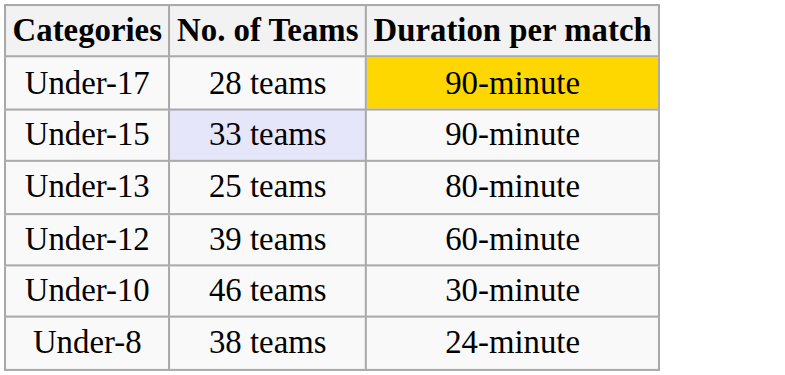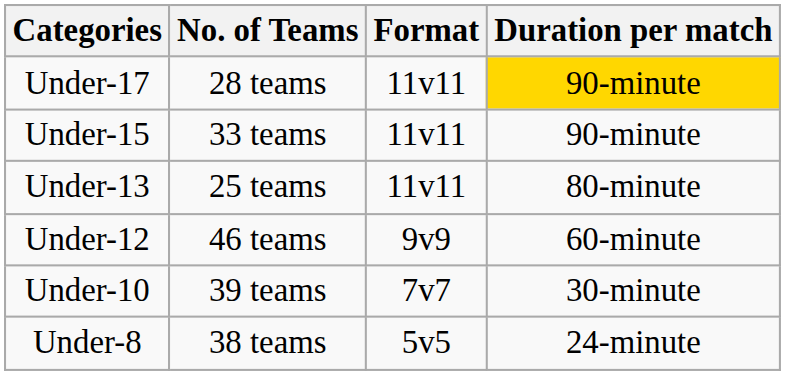+ column: (426, 30)
(268, 134) lavender background -> (268, 134) no background
(268, 238) 39 teams -> (268, 238) 46 teams
(268, 290) 46 teams -> (268, 290) 39 teams
